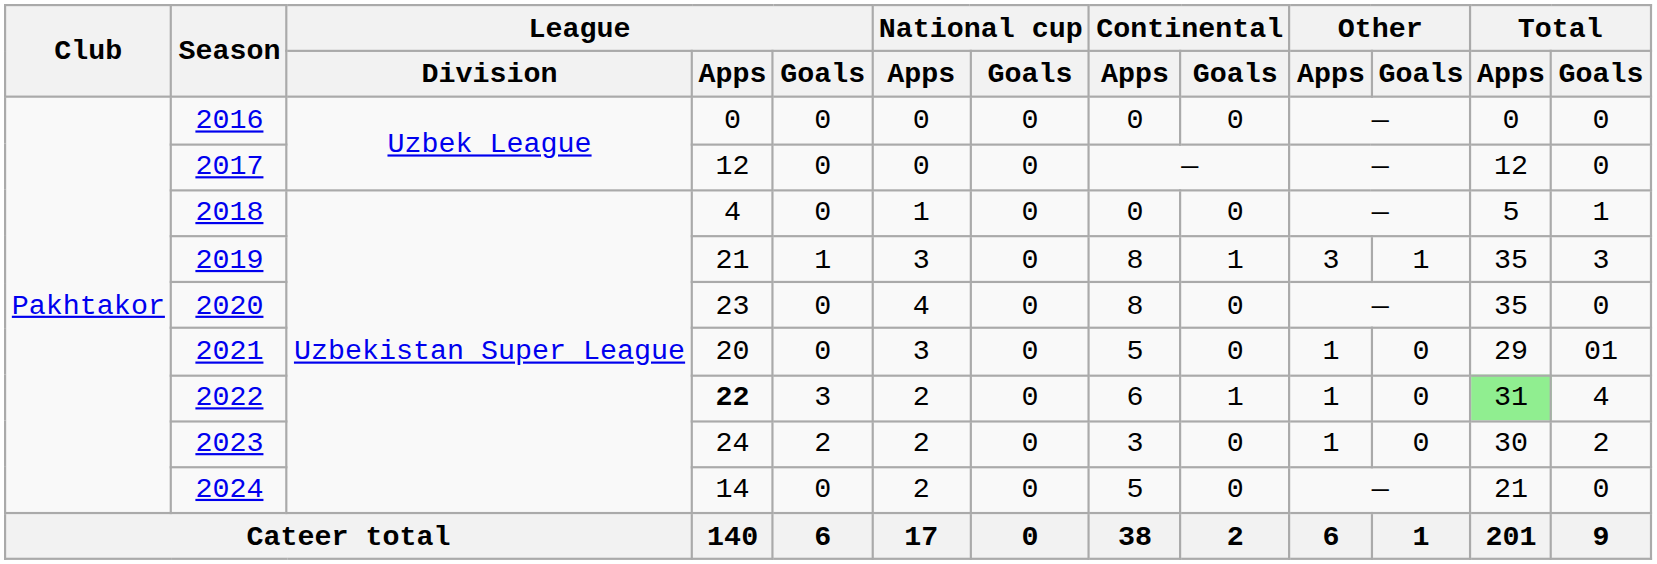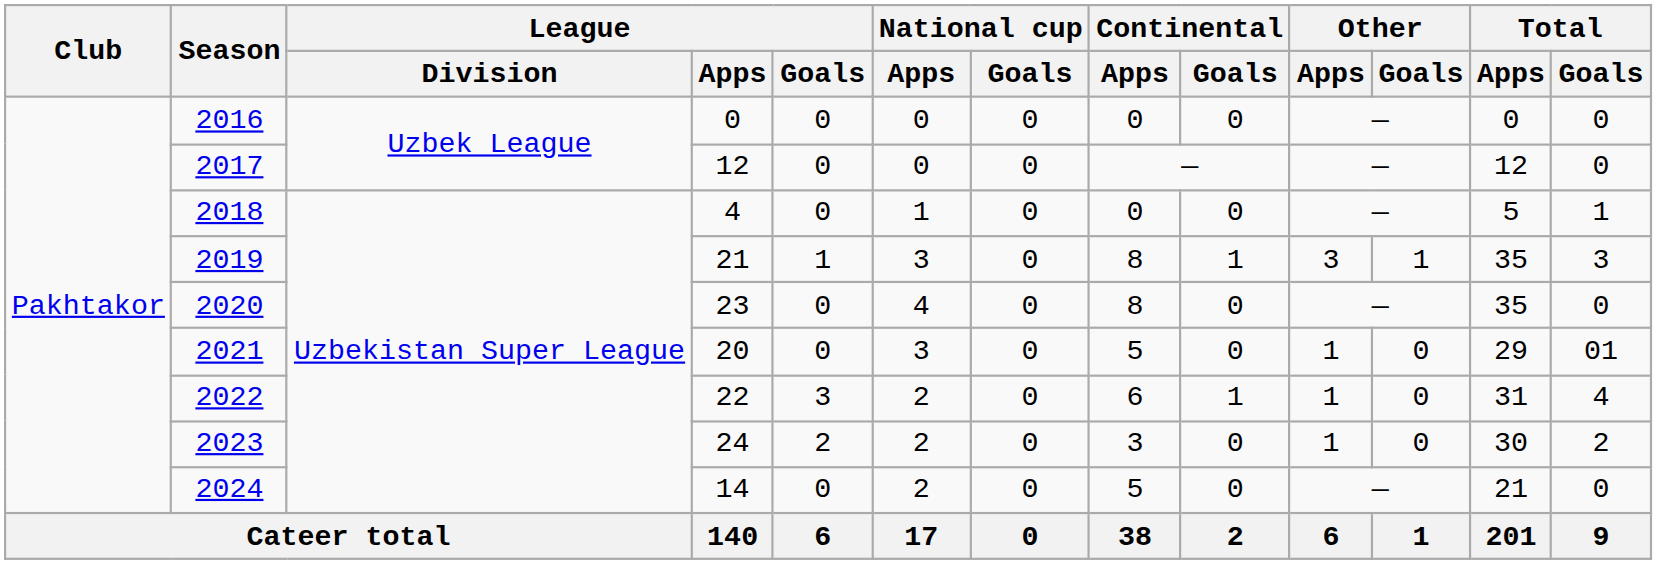(733, 398) bold -> (733, 398) normal
(1511, 398) lightgreen background -> (1511, 398) no background
